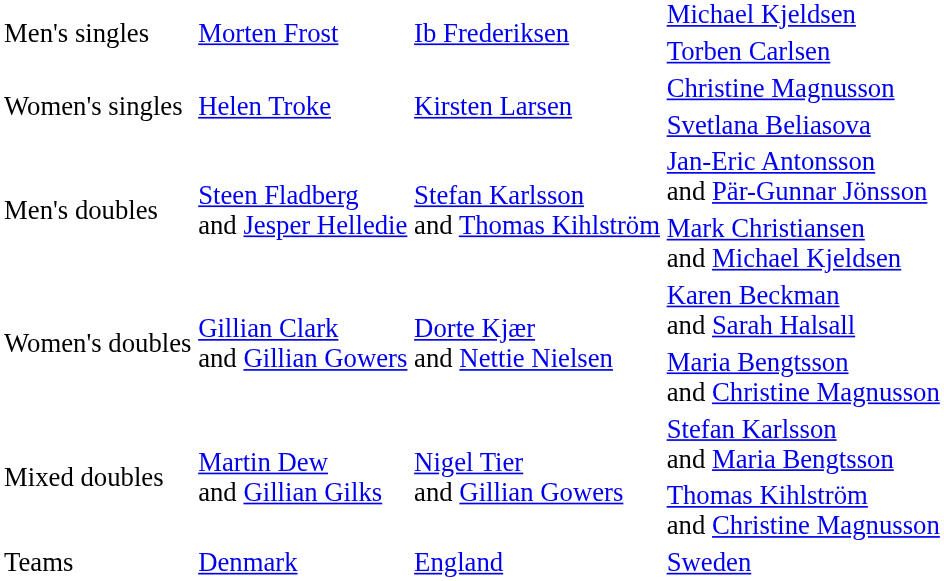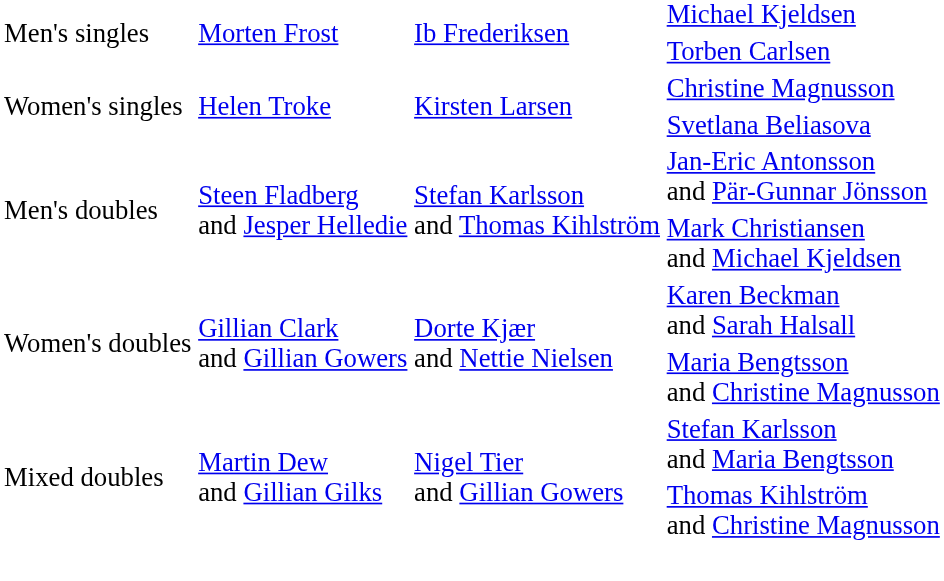- row: (709, 562)
